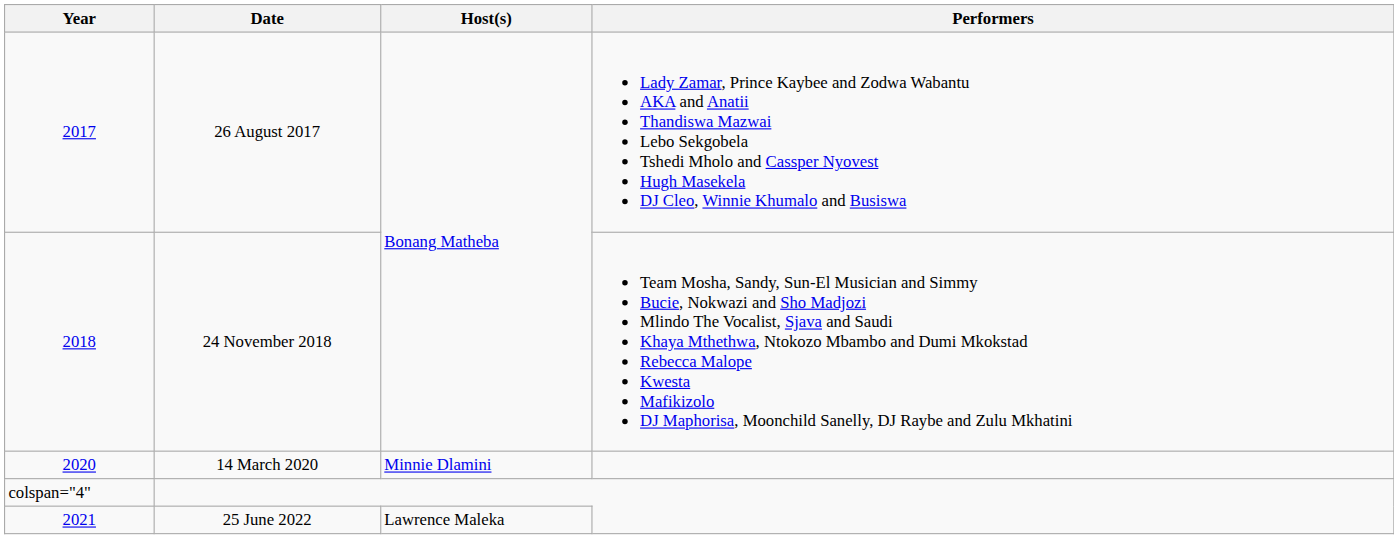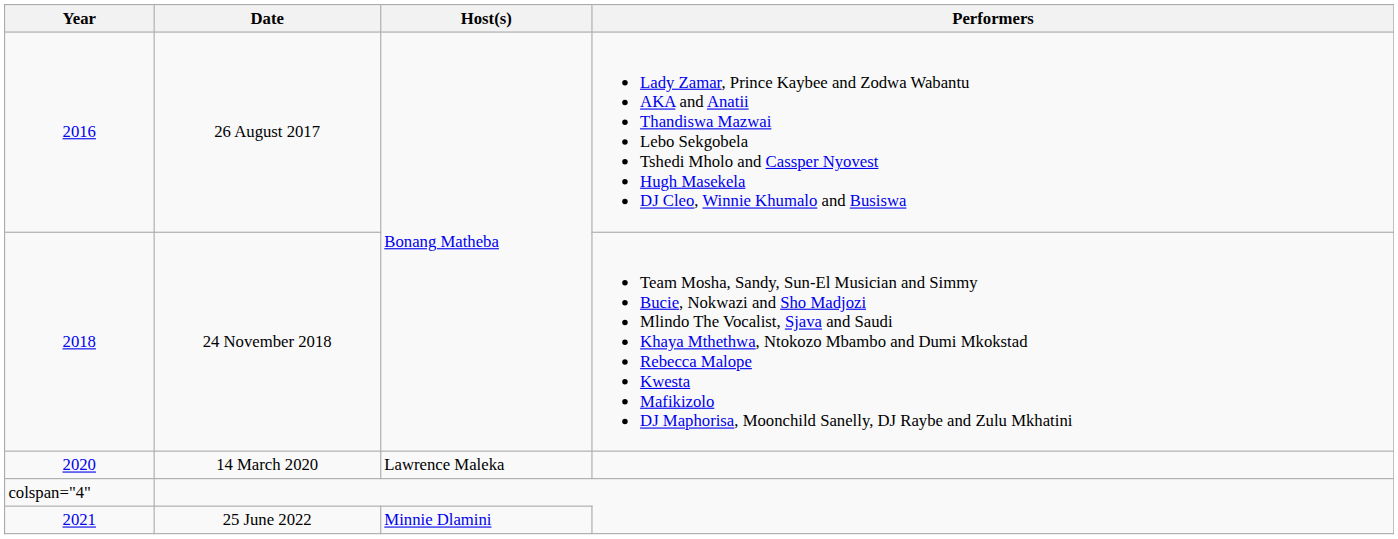(79, 132) 2017 -> (79, 132) 2016
(438, 465) Minnie Dlamini -> (444, 465) Lawrence Maleka
(444, 520) Lawrence Maleka -> (438, 520) Minnie Dlamini
